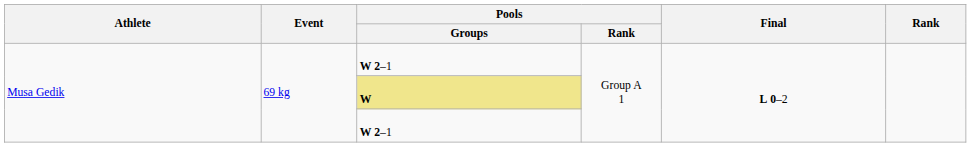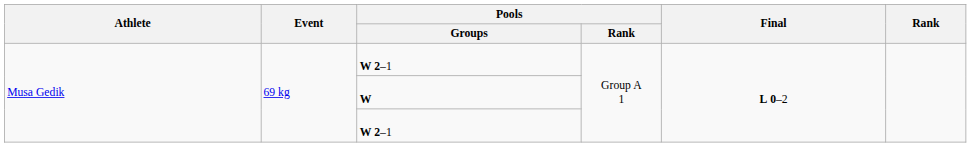(366, 99) khaki background -> (366, 99) no background
